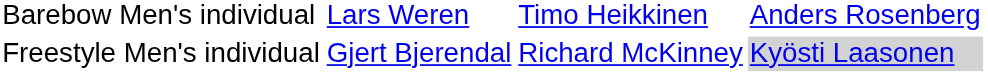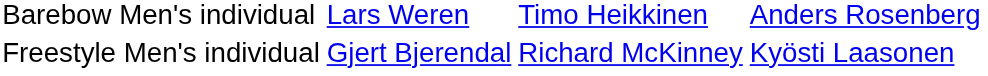(852, 53) lightgrey background -> (852, 53) no background
